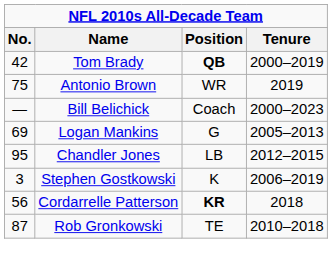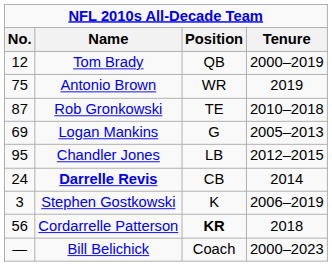(20, 62) 42 -> (20, 62) 12
(214, 62) bold -> (214, 62) normal
rows swapped: (108, 226) <-> (108, 109)
+ row: (108, 179)
